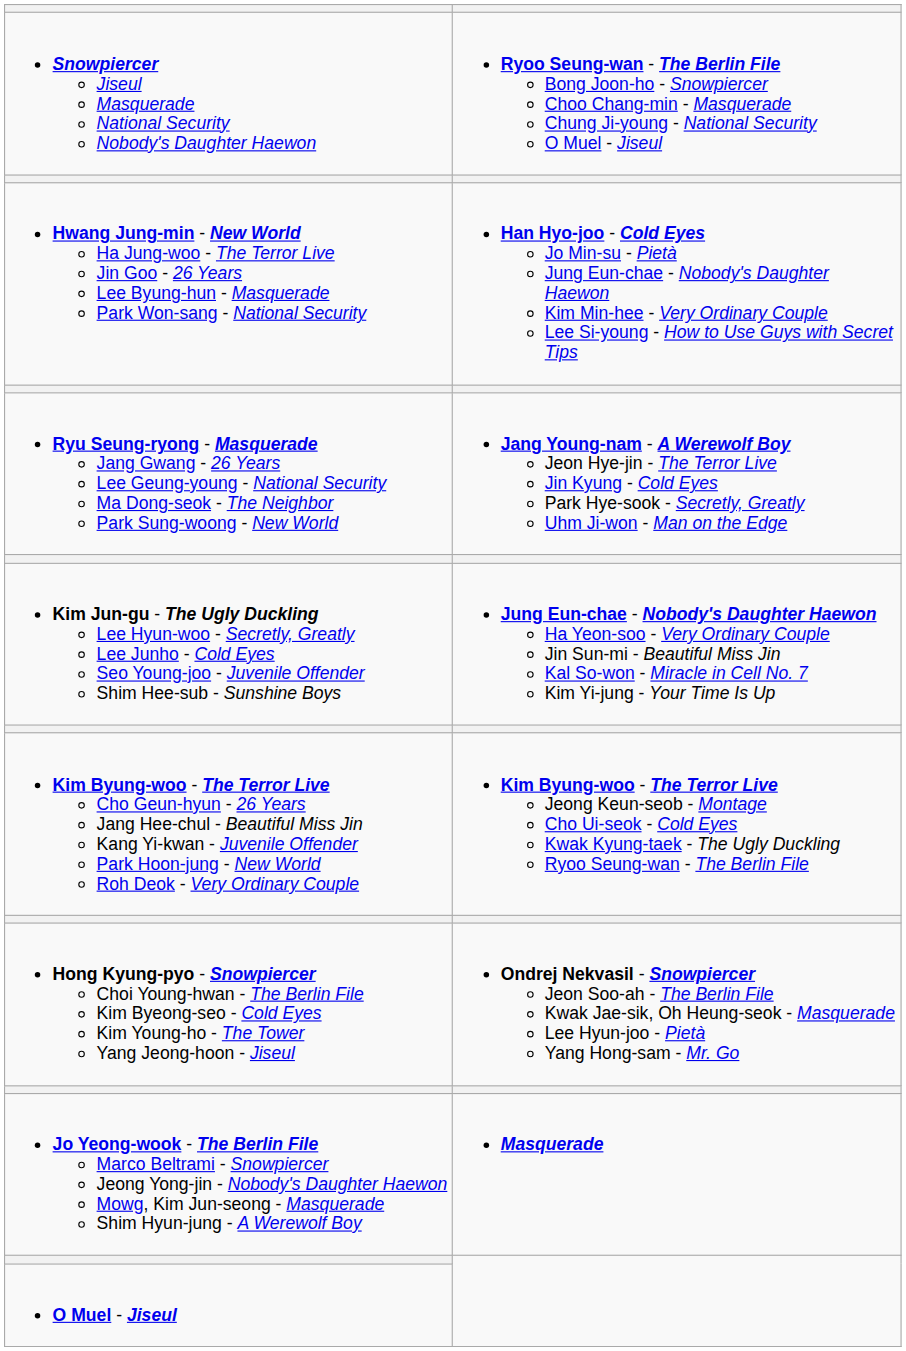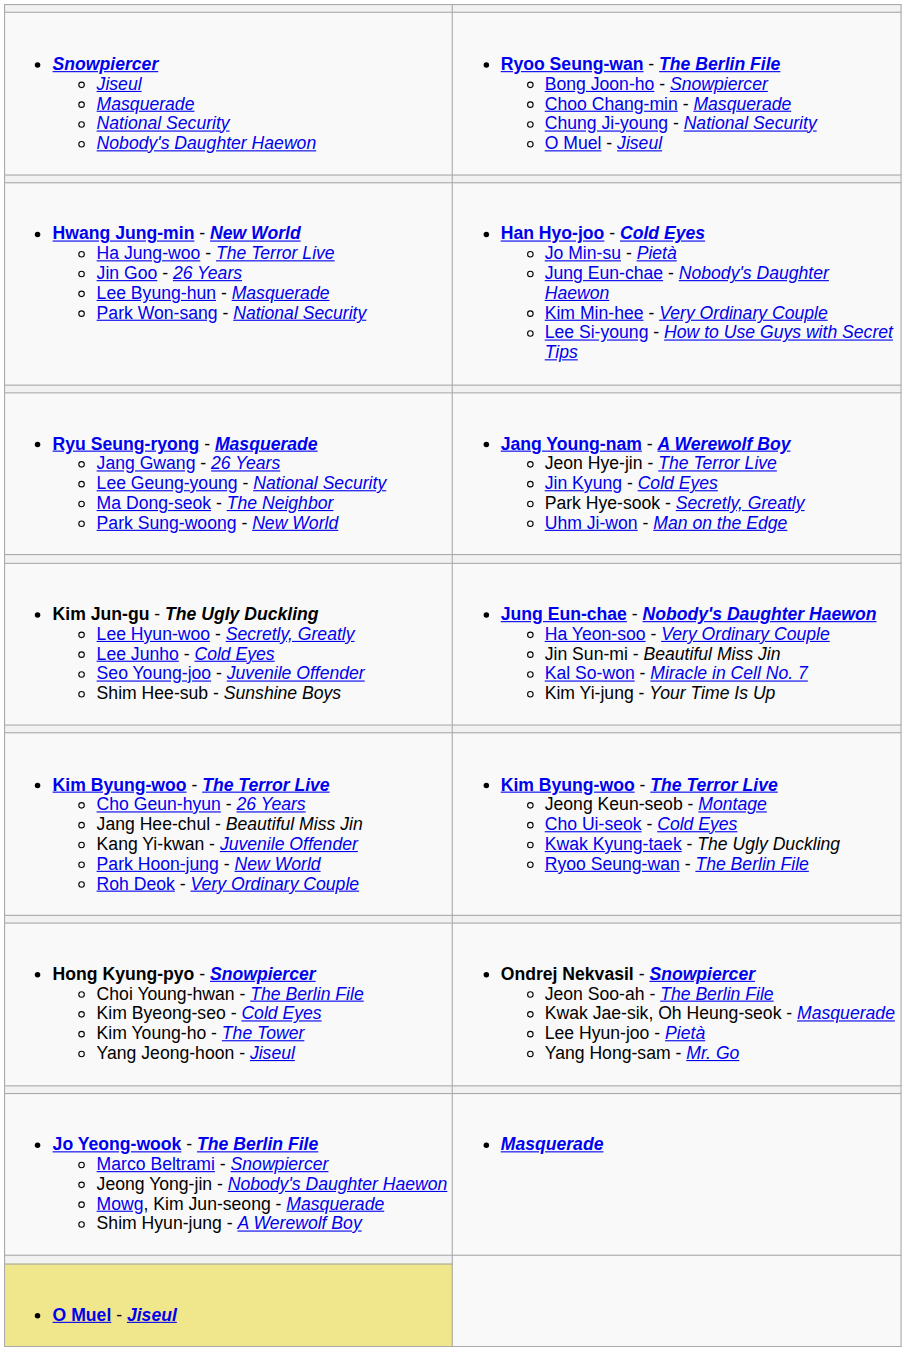(229, 1315) no background -> (229, 1315) khaki background
